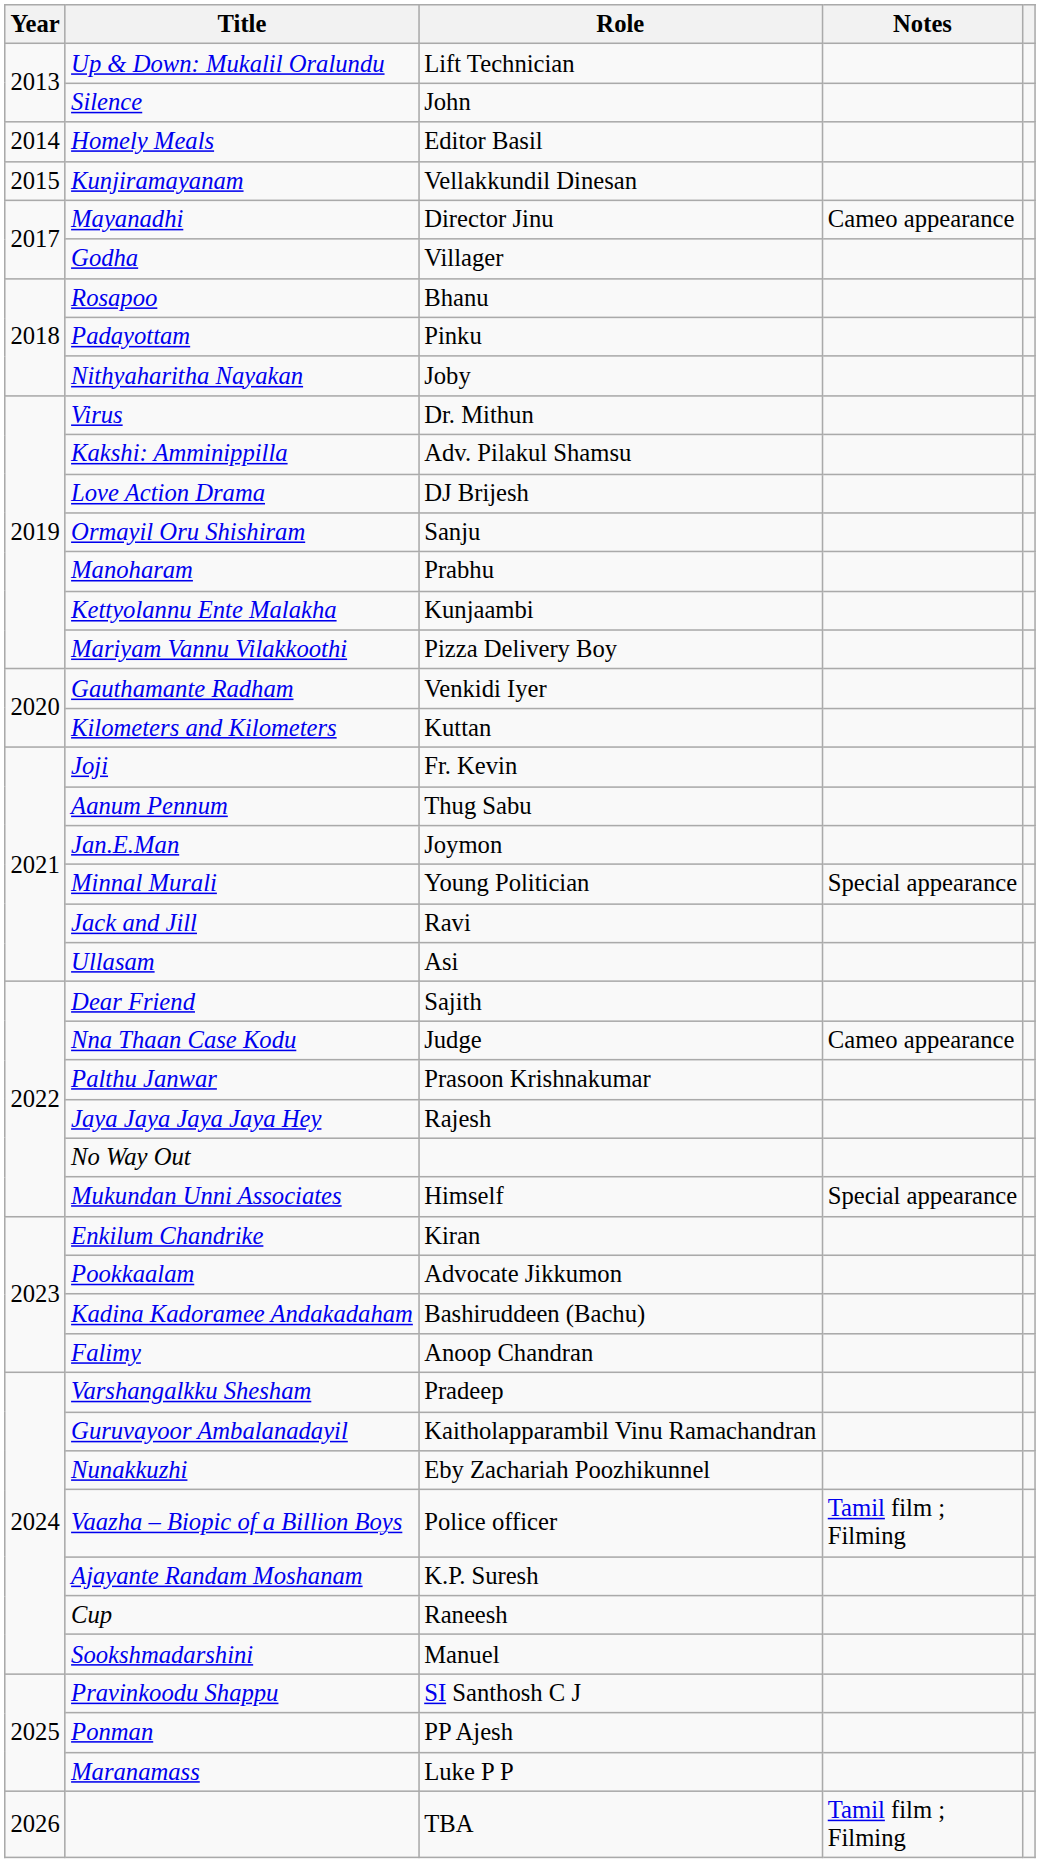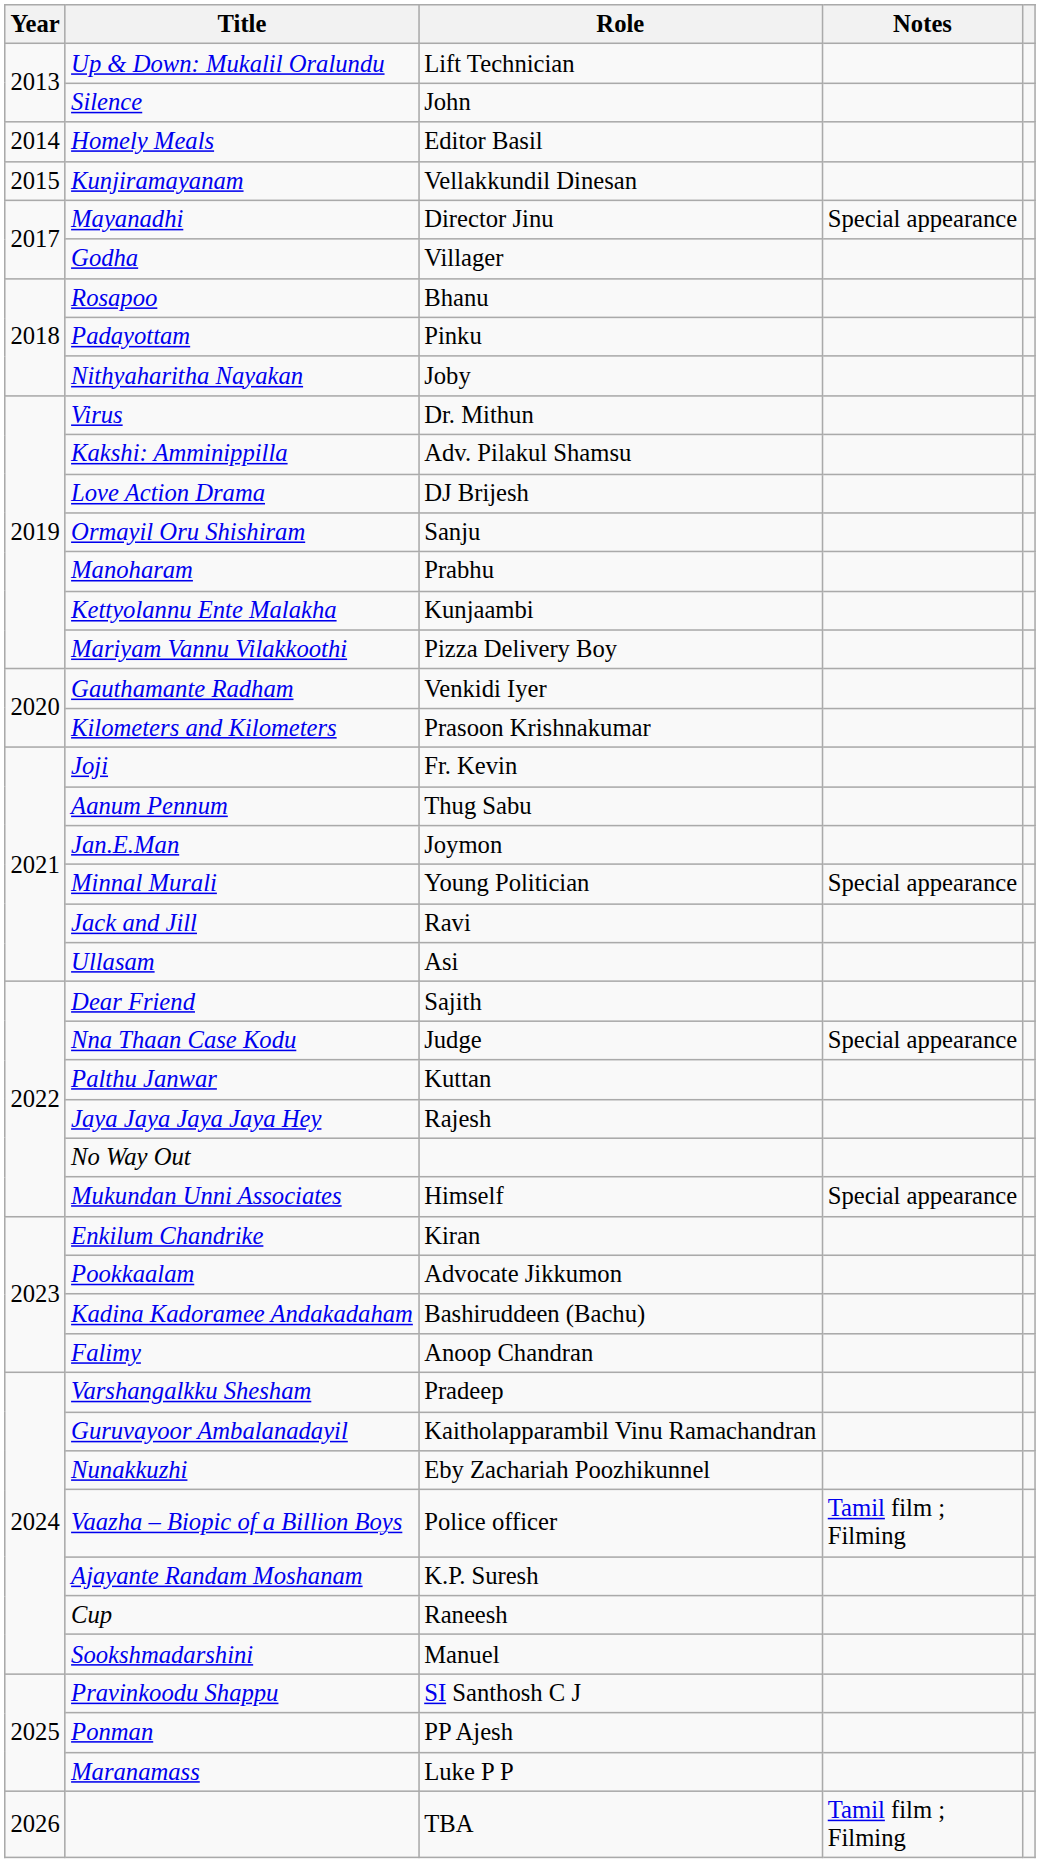(921, 219) Cameo appearance -> (922, 219) Special appearance
(458, 727) Kuttan -> (537, 727) Prasoon Krishnakumar
(921, 1040) Cameo appearance -> (922, 1040) Special appearance
(537, 1079) Prasoon Krishnakumar -> (458, 1079) Kuttan
